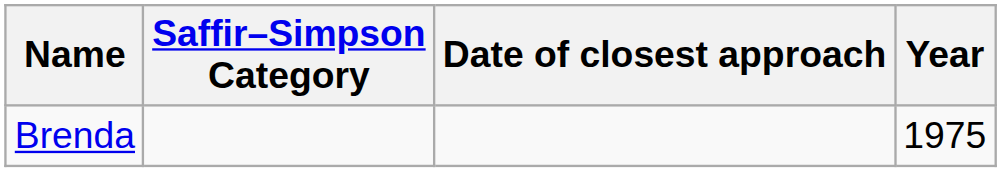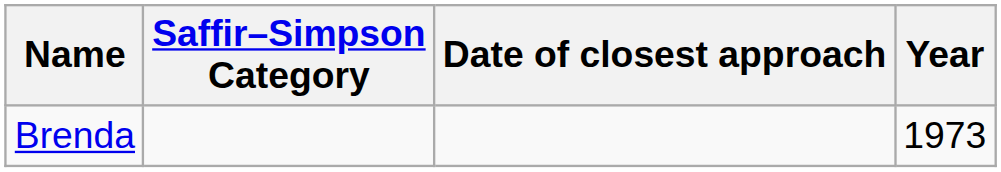(945, 135) 1975 -> (945, 135) 1973
